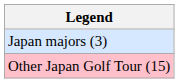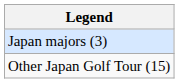(89, 66) pink background -> (89, 66) no background
